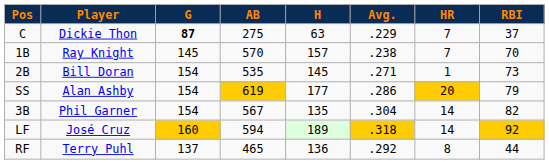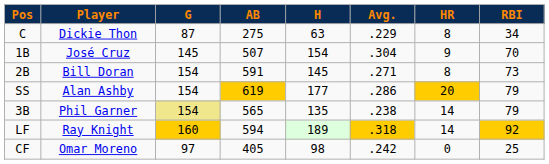(188, 33) bold -> (188, 33) normal
(447, 33) 7 -> (447, 33) 8
(512, 33) 37 -> (512, 33) 34
(98, 53) Ray Knight -> (98, 53) José Cruz
(253, 53) 570 -> (253, 53) 507
(318, 53) 157 -> (318, 53) 154
(382, 53) .238 -> (382, 53) .304
(447, 53) 7 -> (447, 53) 9
(253, 72) 535 -> (253, 72) 591
(447, 72) 1 -> (447, 72) 8
(188, 110) no background -> (188, 110) khaki background
(253, 110) 567 -> (253, 110) 565
(382, 110) .304 -> (382, 110) .238
(512, 110) 82 -> (512, 110) 79
(98, 130) José Cruz -> (98, 130) Ray Knight
+ row: (22, 149)
- row: (22, 149)
